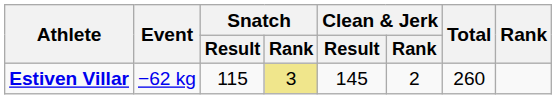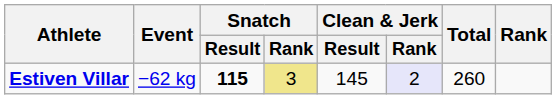(233, 79) normal -> (233, 79) bold
(414, 79) no background -> (414, 79) lavender background
